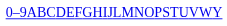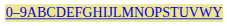(114, 13) no background -> (114, 13) khaki background
